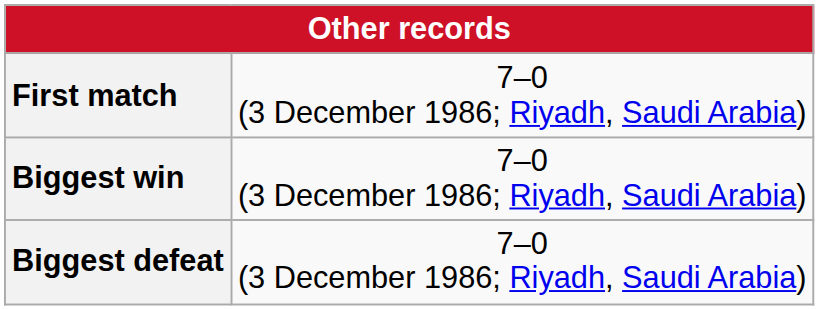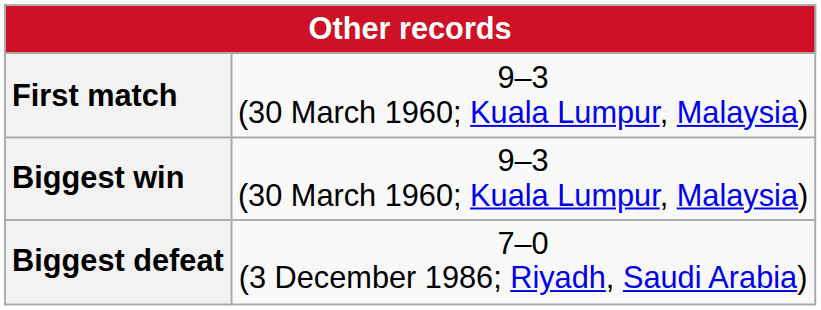(522, 94) 7–0 (3 December 1986; Riyadh, Saudi Arabia) -> (523, 94) 9–3 (30 March 1960; Kuala Lumpur, Malaysia)
(522, 178) 7–0 (3 December 1986; Riyadh, Saudi Arabia) -> (523, 178) 9–3 (30 March 1960; Kuala Lumpur, Malaysia)
